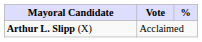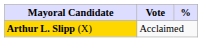(49, 28) no background -> (49, 28) gold background
